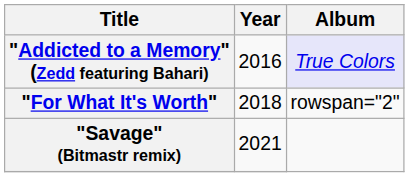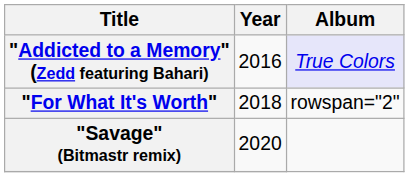(260, 144) 2021 -> (260, 144) 2020
